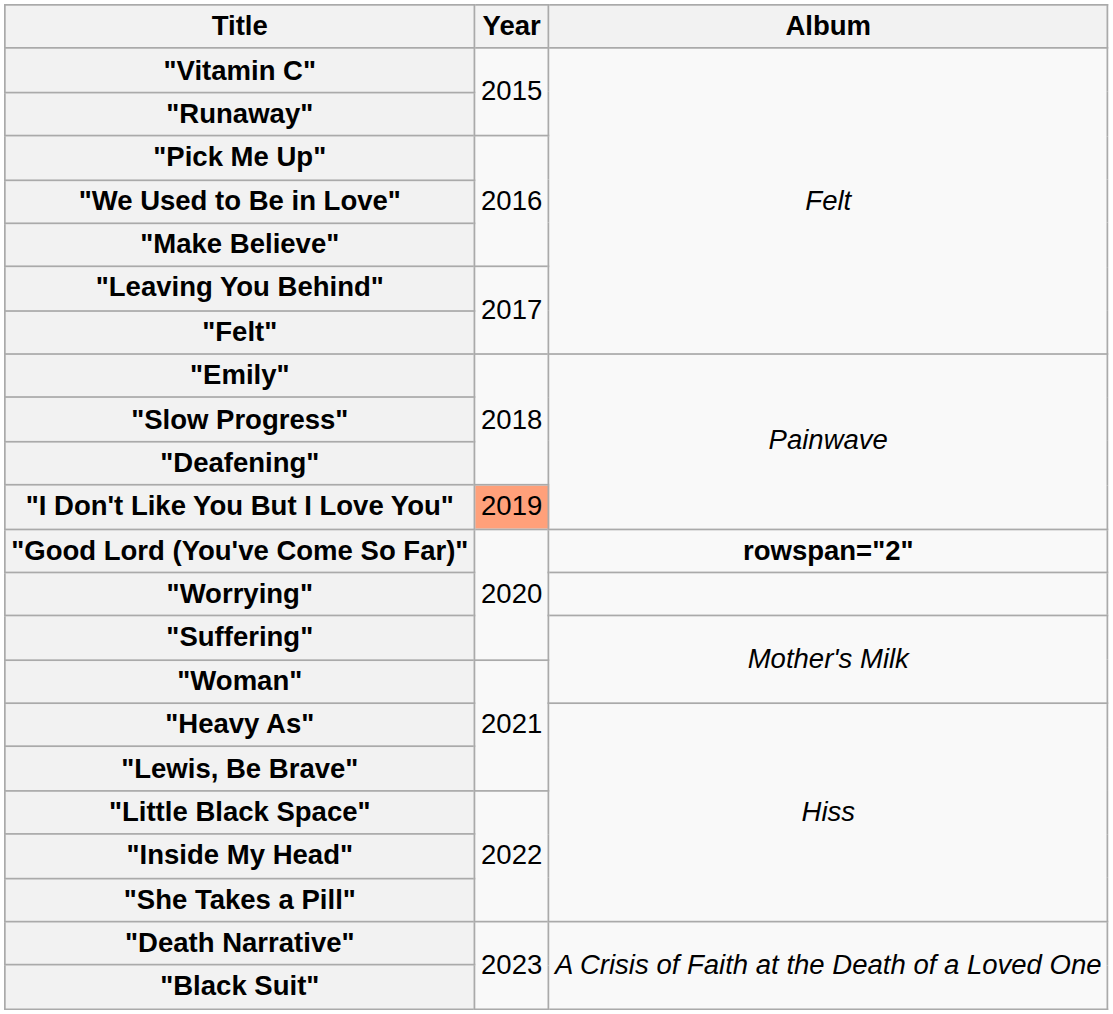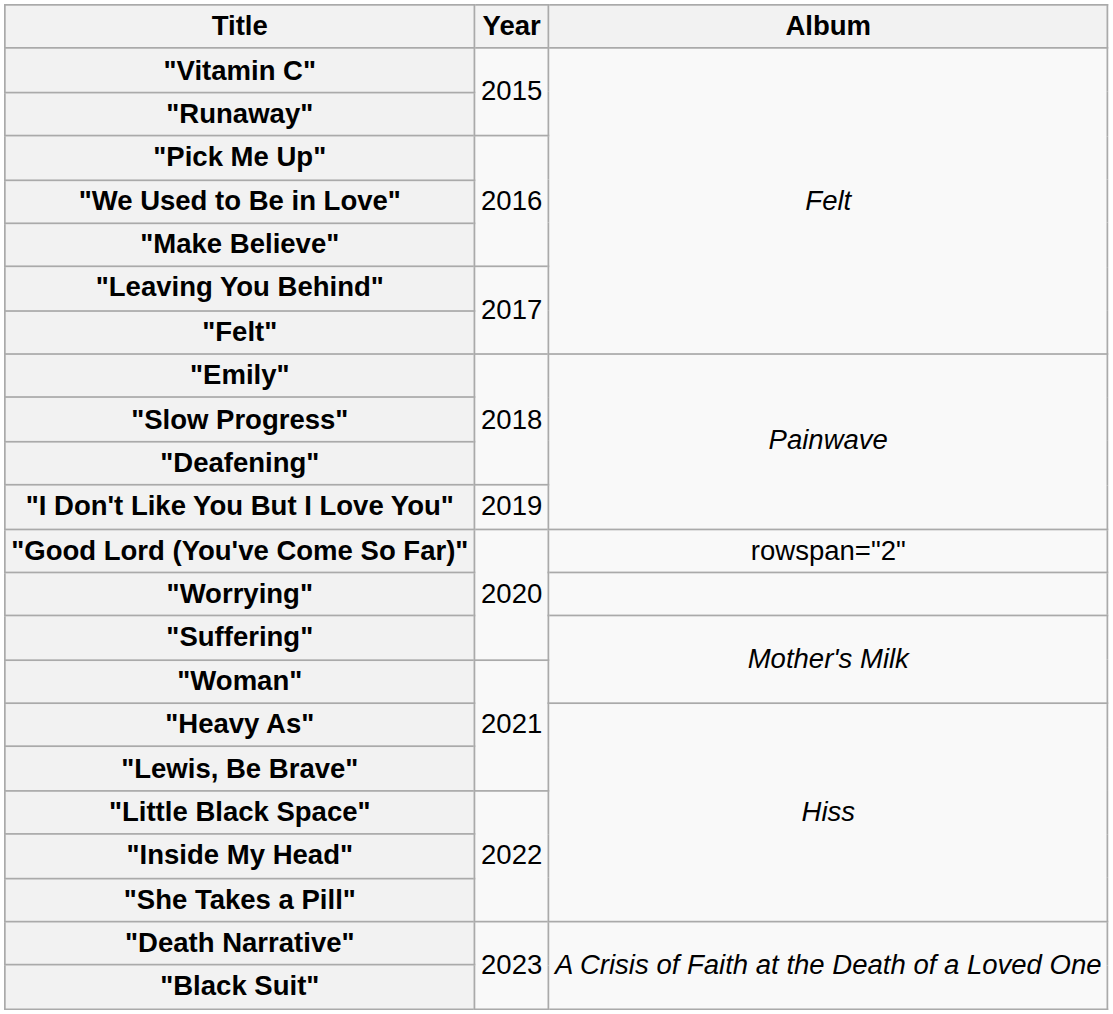(512, 506) lightsalmon background -> (512, 506) no background
(828, 550) bold -> (828, 550) normal
